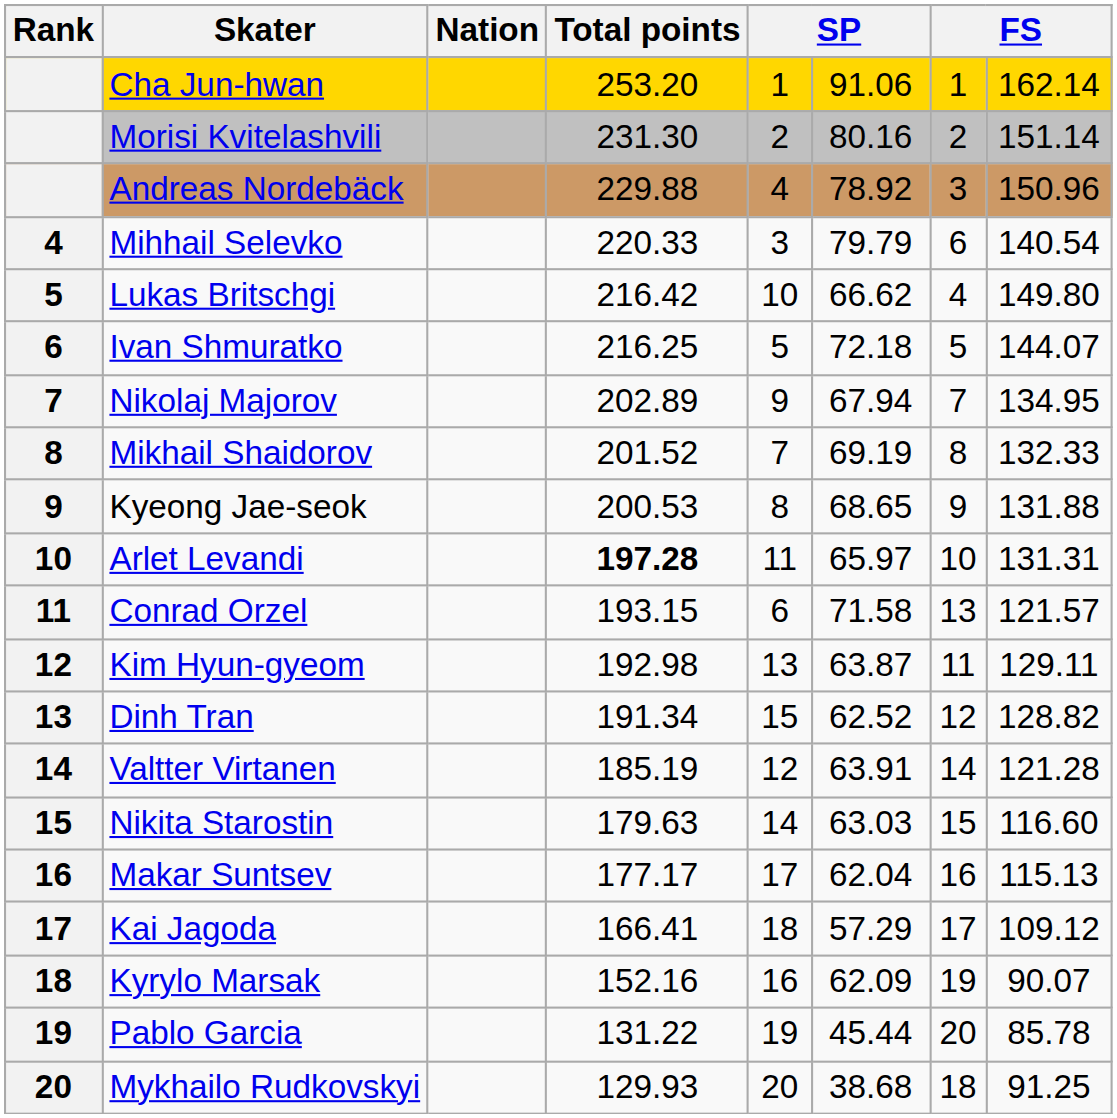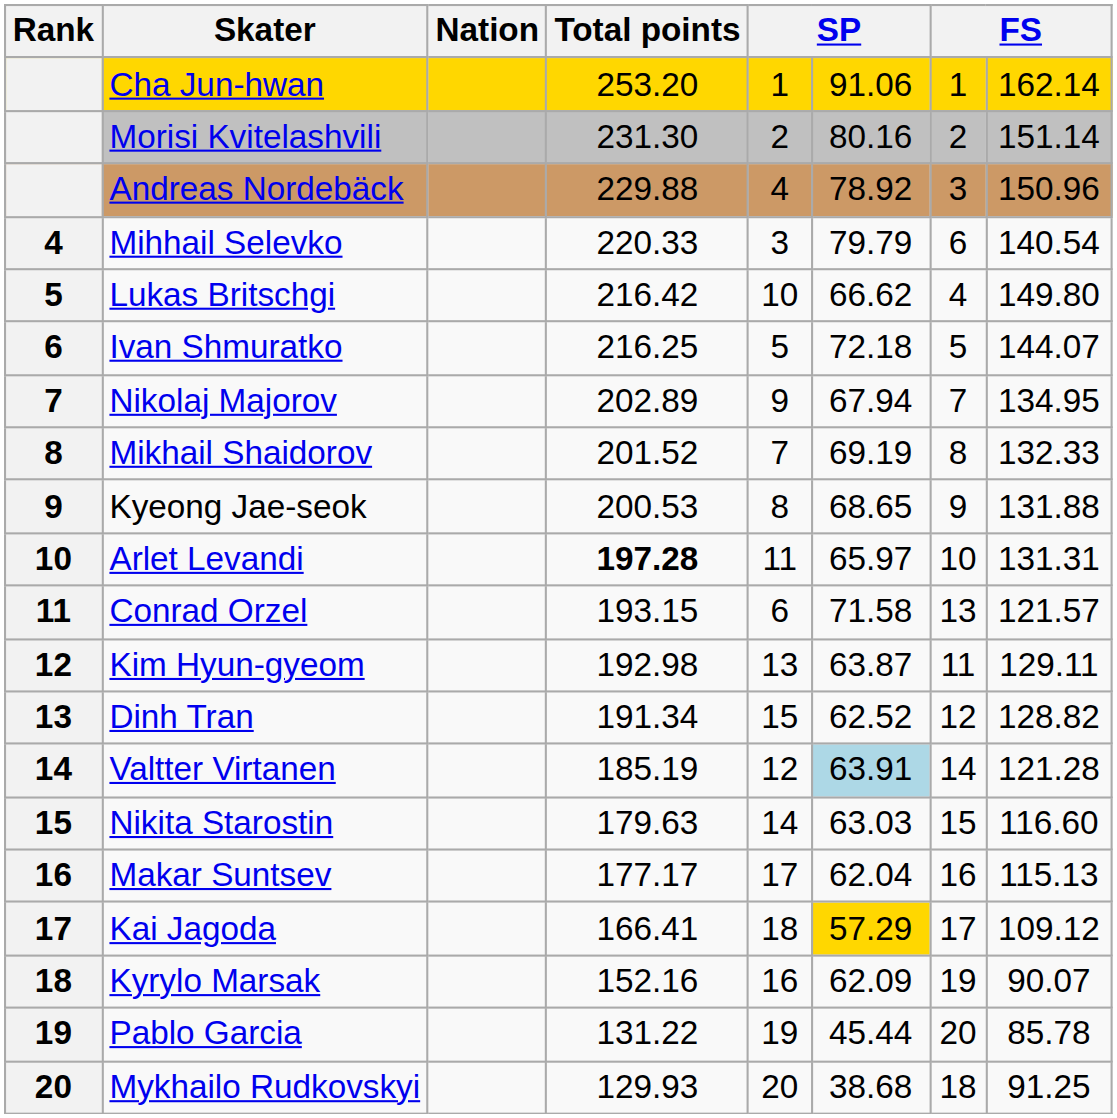(871, 769) no background -> (871, 769) lightblue background
(871, 928) no background -> (871, 928) gold background
